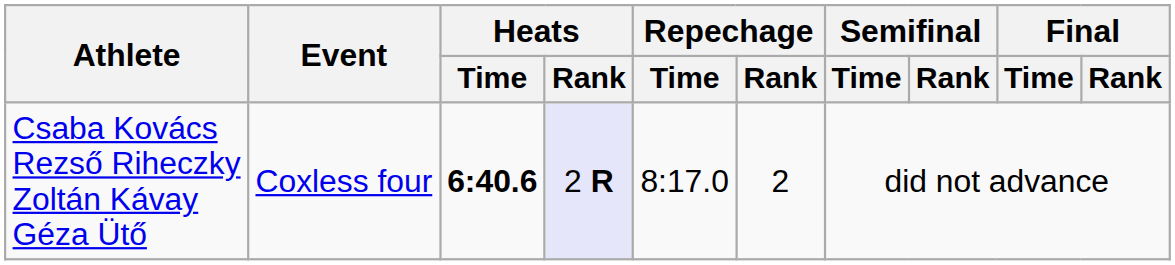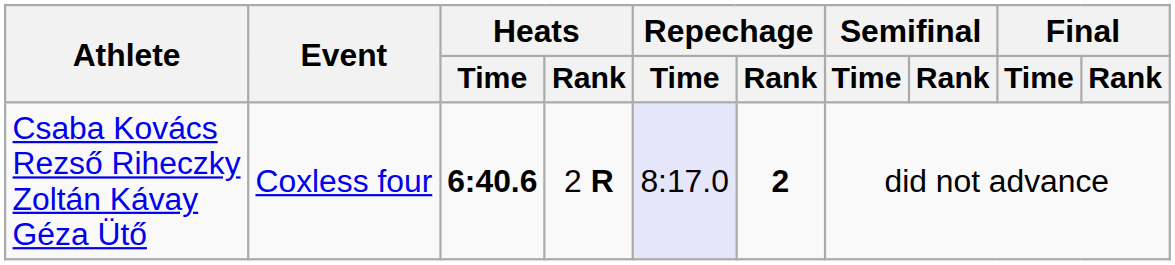(589, 181) lavender background -> (589, 181) no background
(685, 181) no background -> (685, 181) lavender background
(780, 181) normal -> (780, 181) bold
